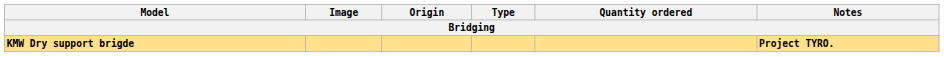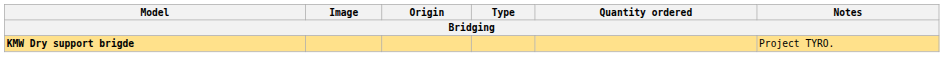(797, 44) bold -> (797, 44) normal
